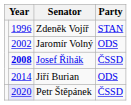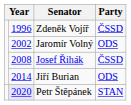(111, 28) STAN -> (110, 28) ČSSD
(21, 60) bold -> (21, 60) normal
(110, 92) ČSSD -> (111, 92) STAN
